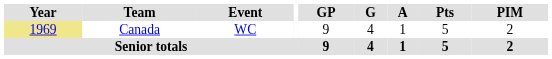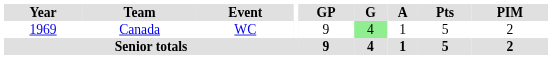(43, 29) khaki background -> (43, 29) no background
(370, 29) no background -> (370, 29) lightgreen background
